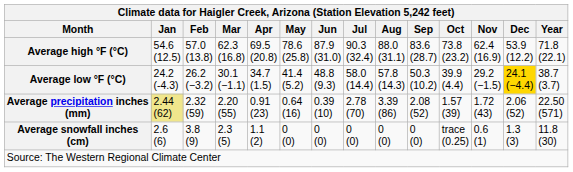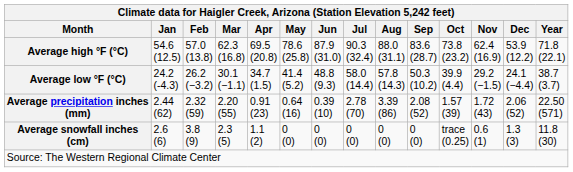(520, 79) gold background -> (520, 79) no background
(164, 107) khaki background -> (164, 107) no background
